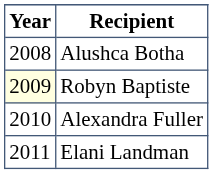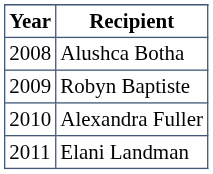(30, 86) lightyellow background -> (30, 86) no background
